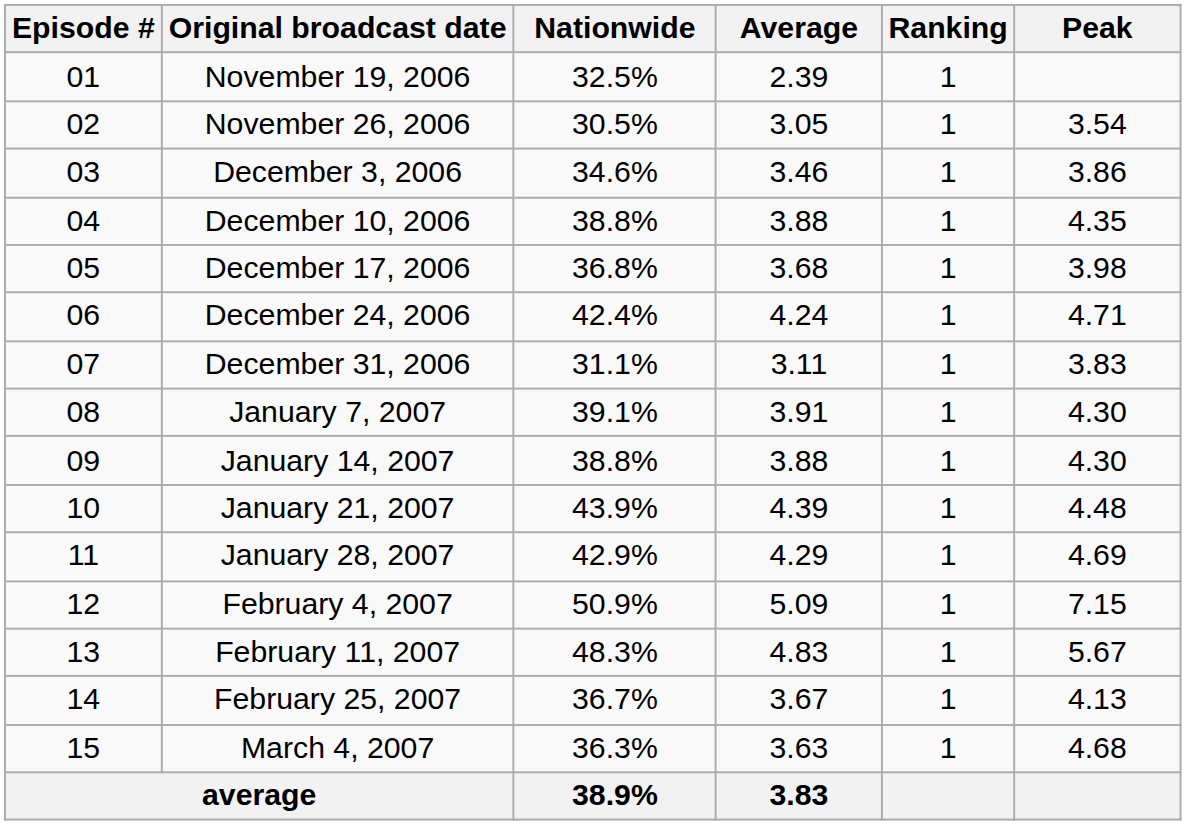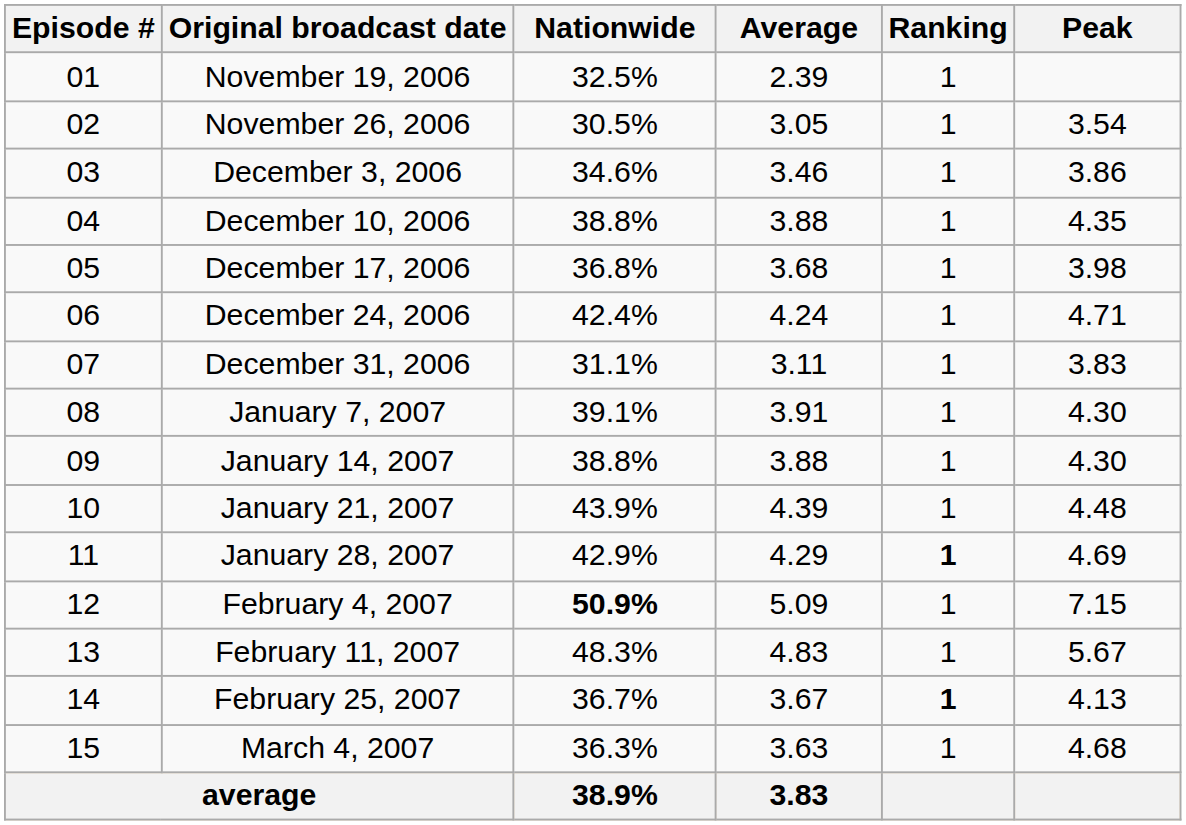(948, 556) normal -> (948, 556) bold
(615, 603) normal -> (615, 603) bold
(948, 699) normal -> (948, 699) bold
